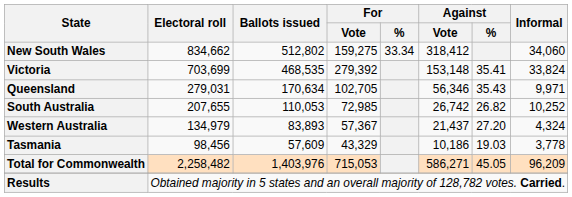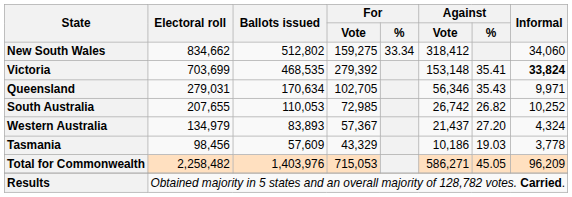(547, 70) normal -> (547, 70) bold
